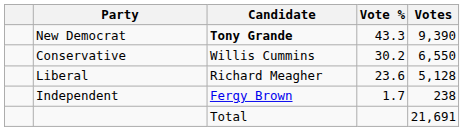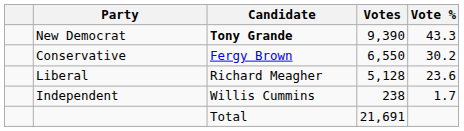columns swapped: (433, 15) <-> (382, 15)
(262, 55) Willis Cummins -> (251, 55) Fergy Brown
(251, 96) Fergy Brown -> (262, 96) Willis Cummins
